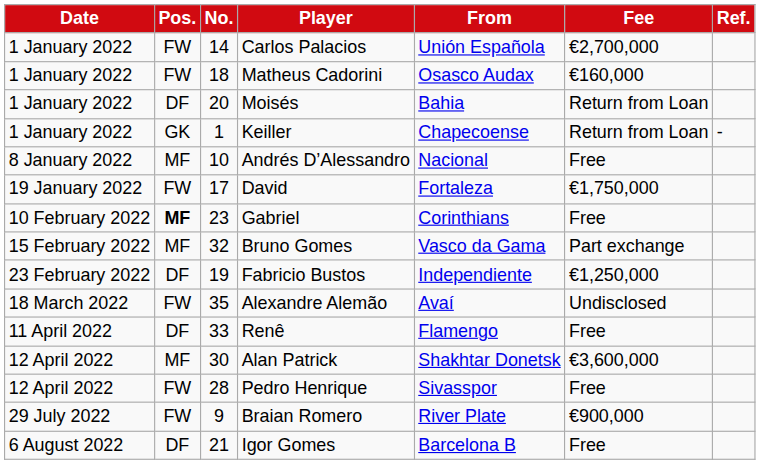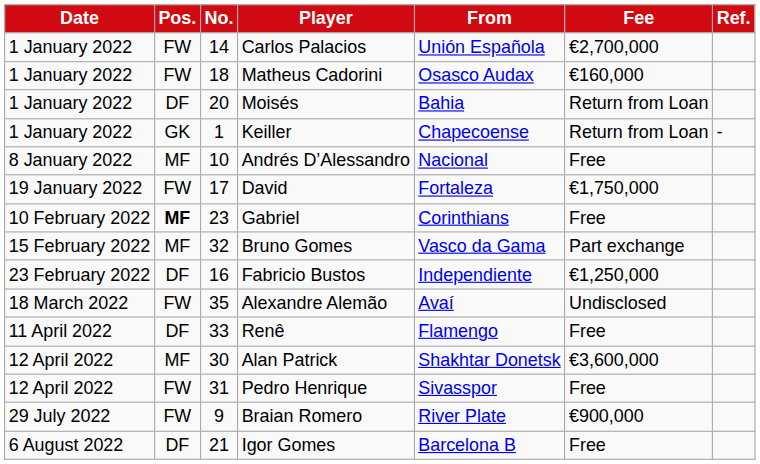(219, 274) 19 -> (219, 274) 16
(219, 388) 28 -> (219, 388) 31
